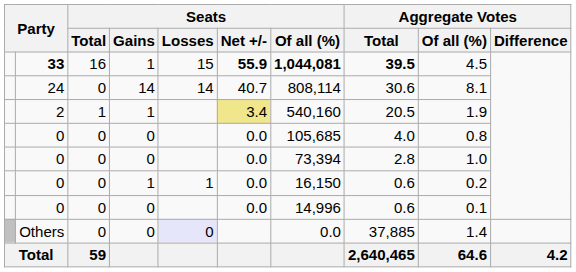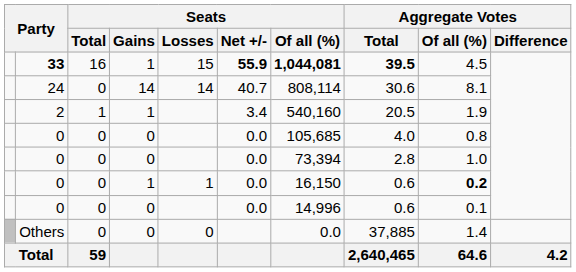(257, 112) khaki background -> (257, 112) no background
(477, 183) normal -> (477, 183) bold
(210, 231) lavender background -> (210, 231) no background
